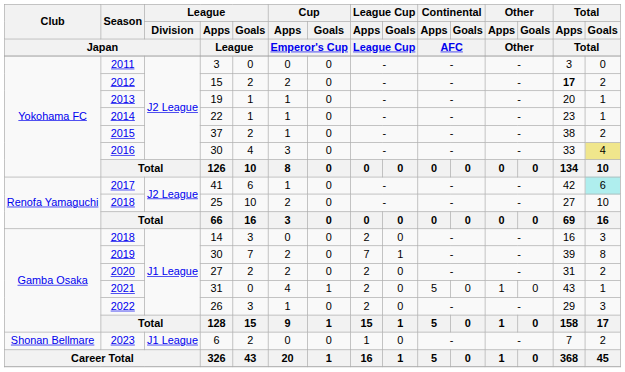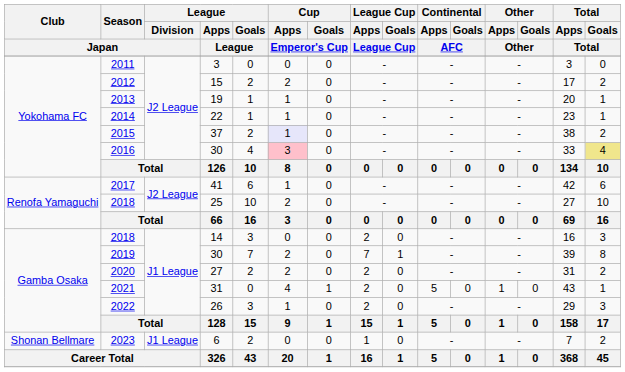(569, 82) bold -> (569, 82) normal
(288, 133) no background -> (288, 133) lavender background
(288, 151) no background -> (288, 151) pink background
(603, 185) paleturquoise background -> (603, 185) no background
